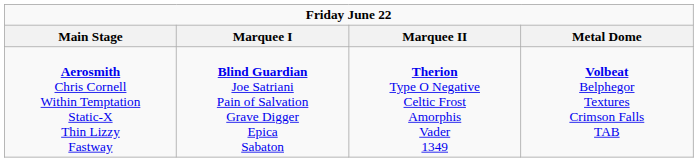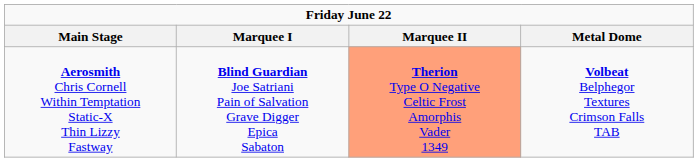(435, 109) no background -> (435, 109) lightsalmon background
